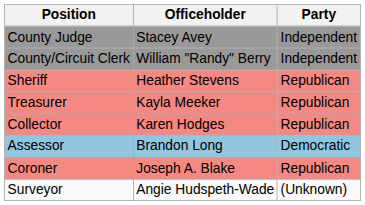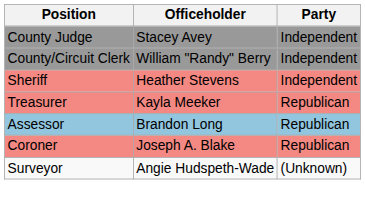(315, 80) Republican -> (319, 80) Independent
- row: (35, 124)
(315, 146) Democratic -> (315, 124) Republican
